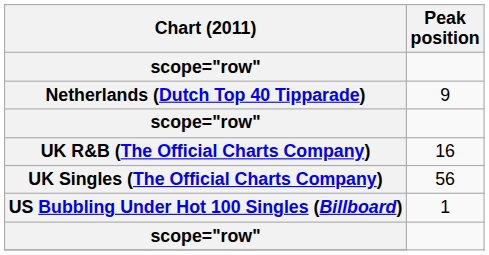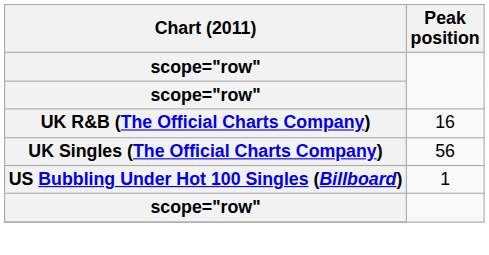- row: (205, 94)
